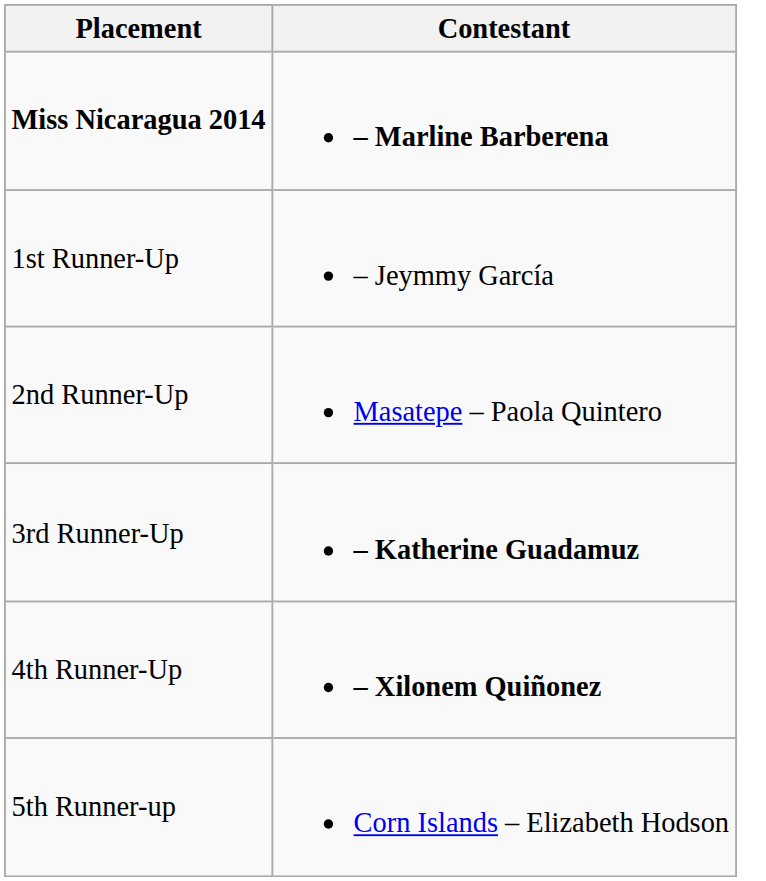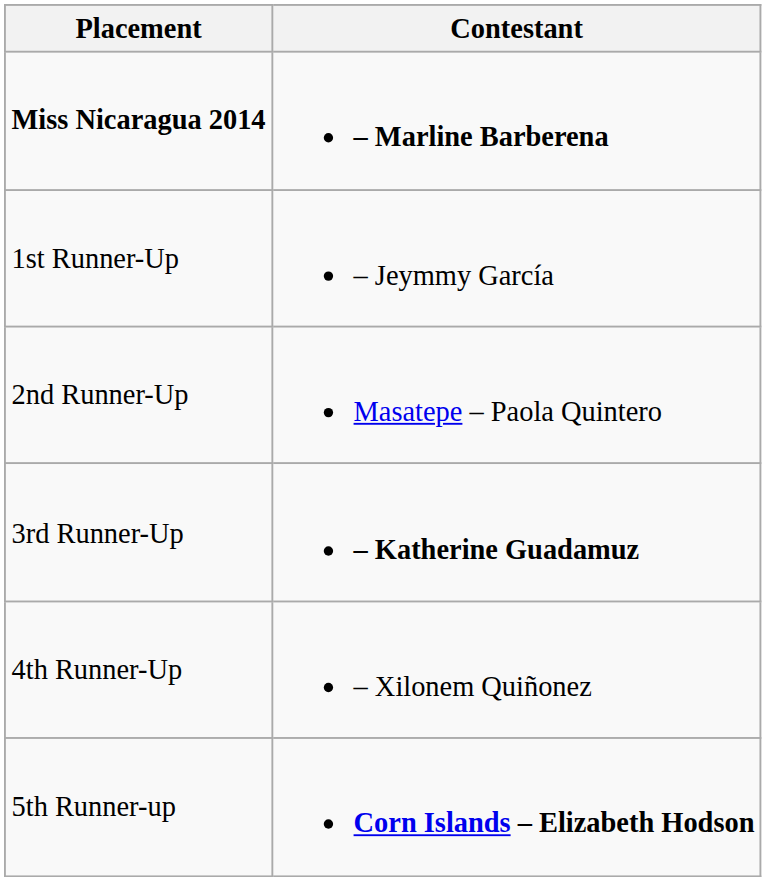(504, 687) bold -> (517, 687) normal
(504, 824) normal -> (517, 824) bold
